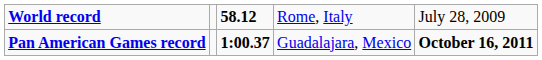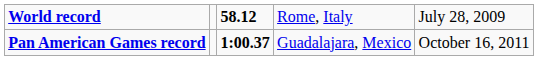(476, 42) bold -> (474, 42) normal
